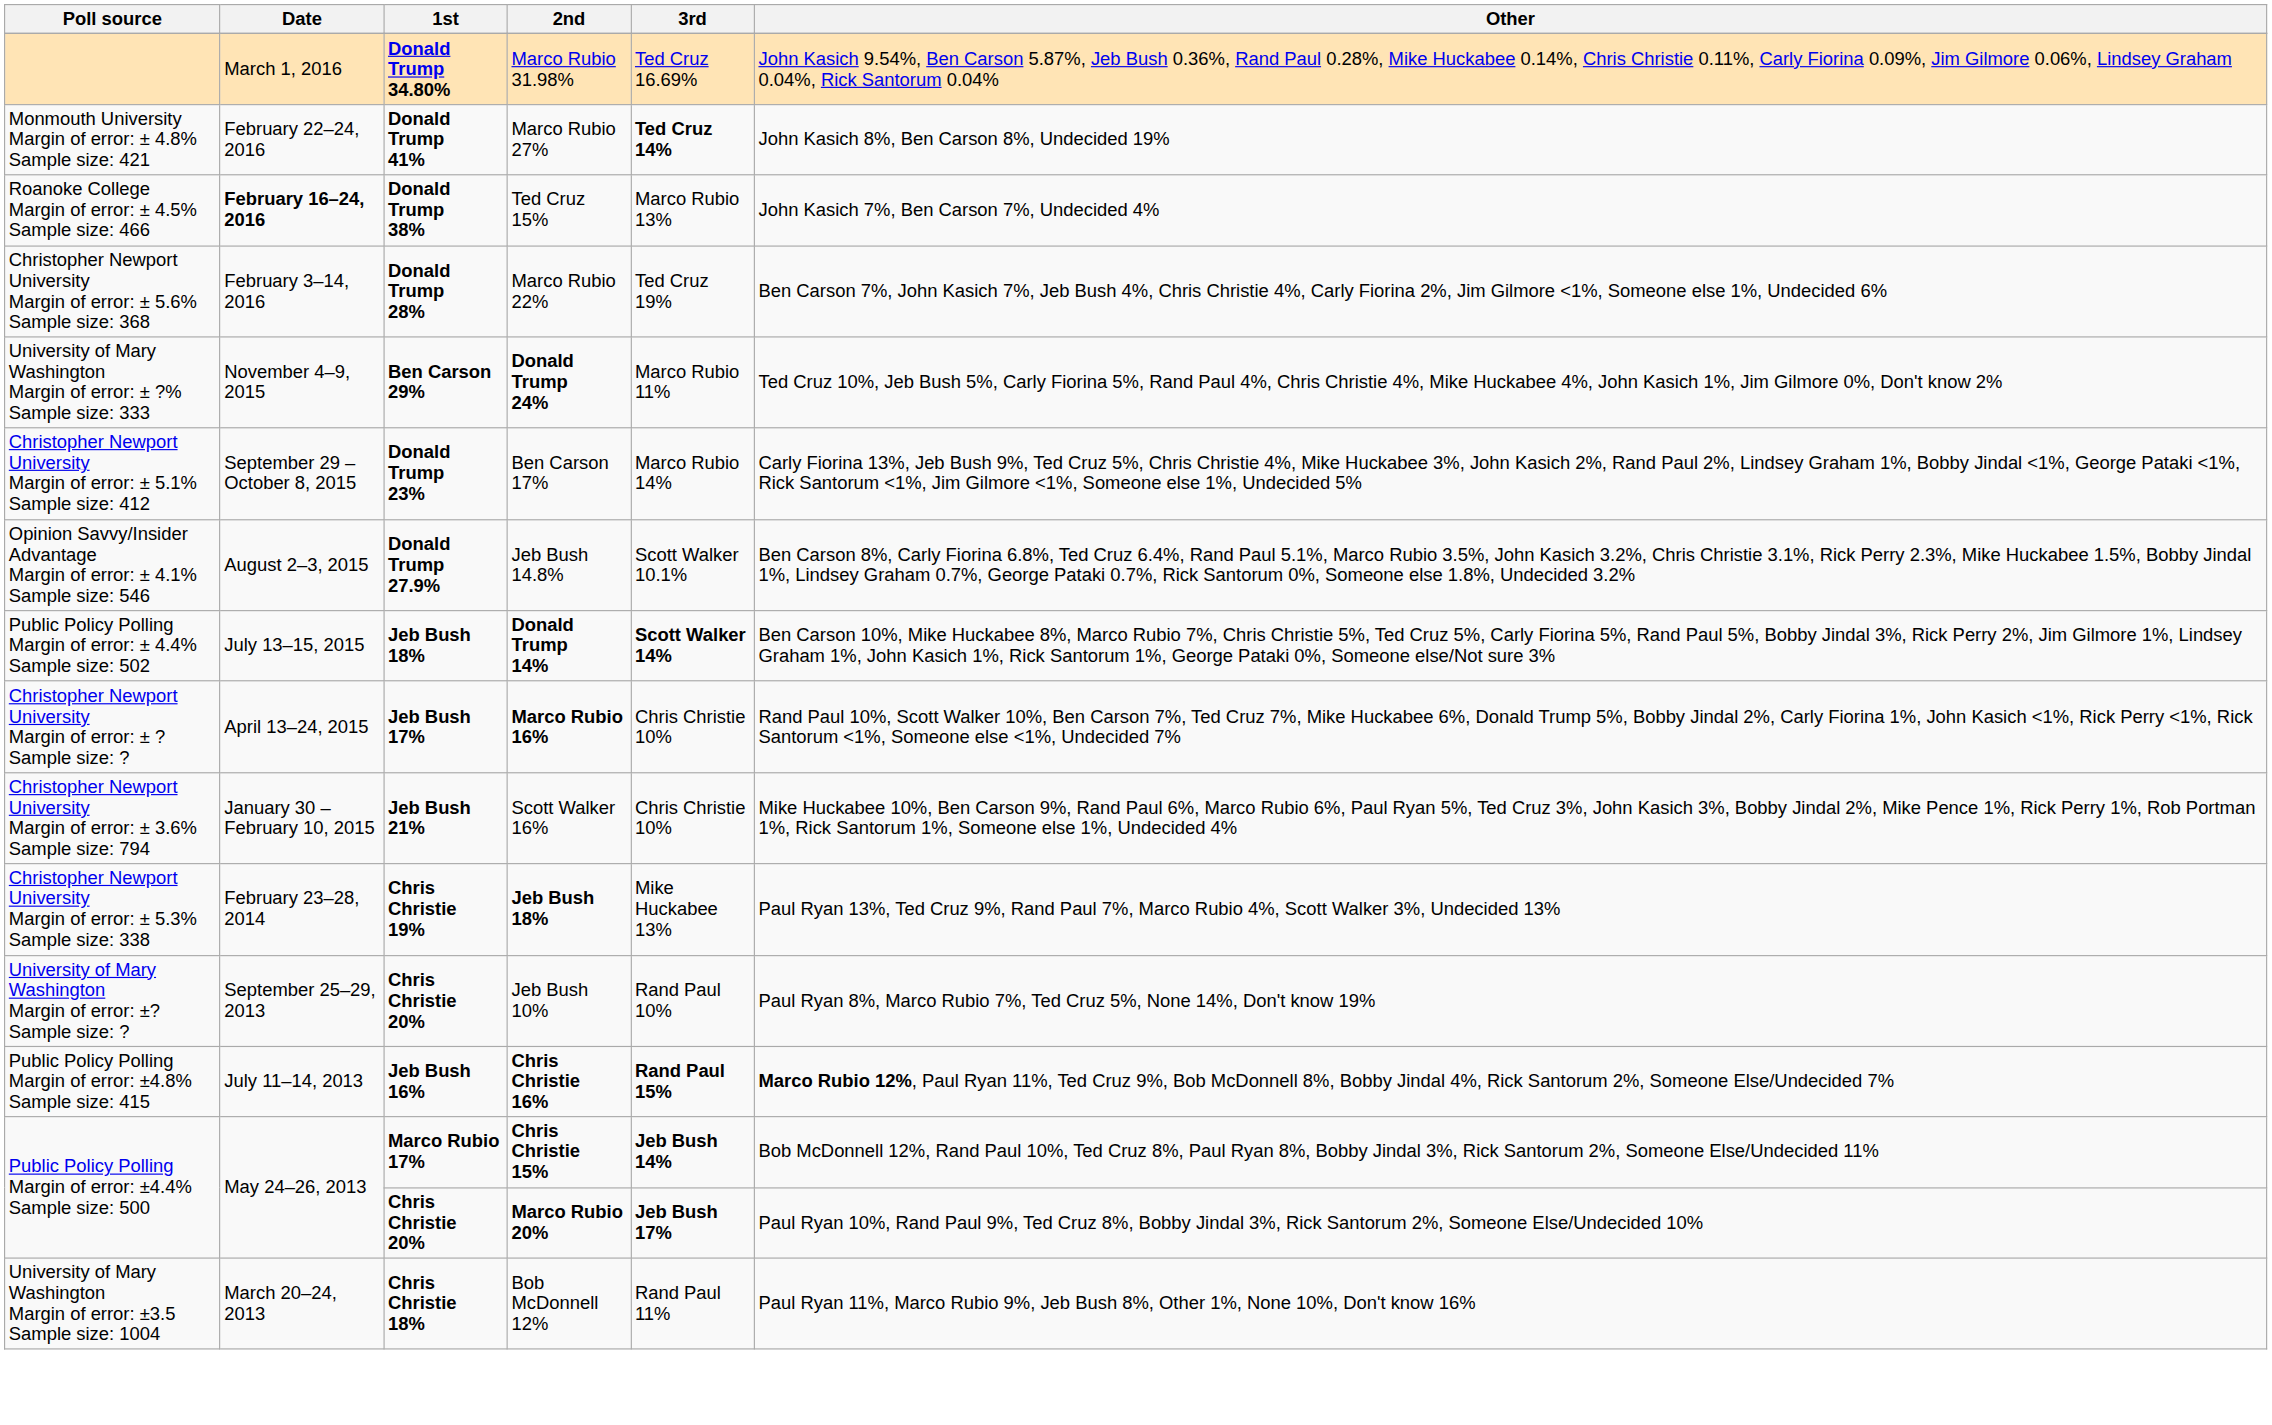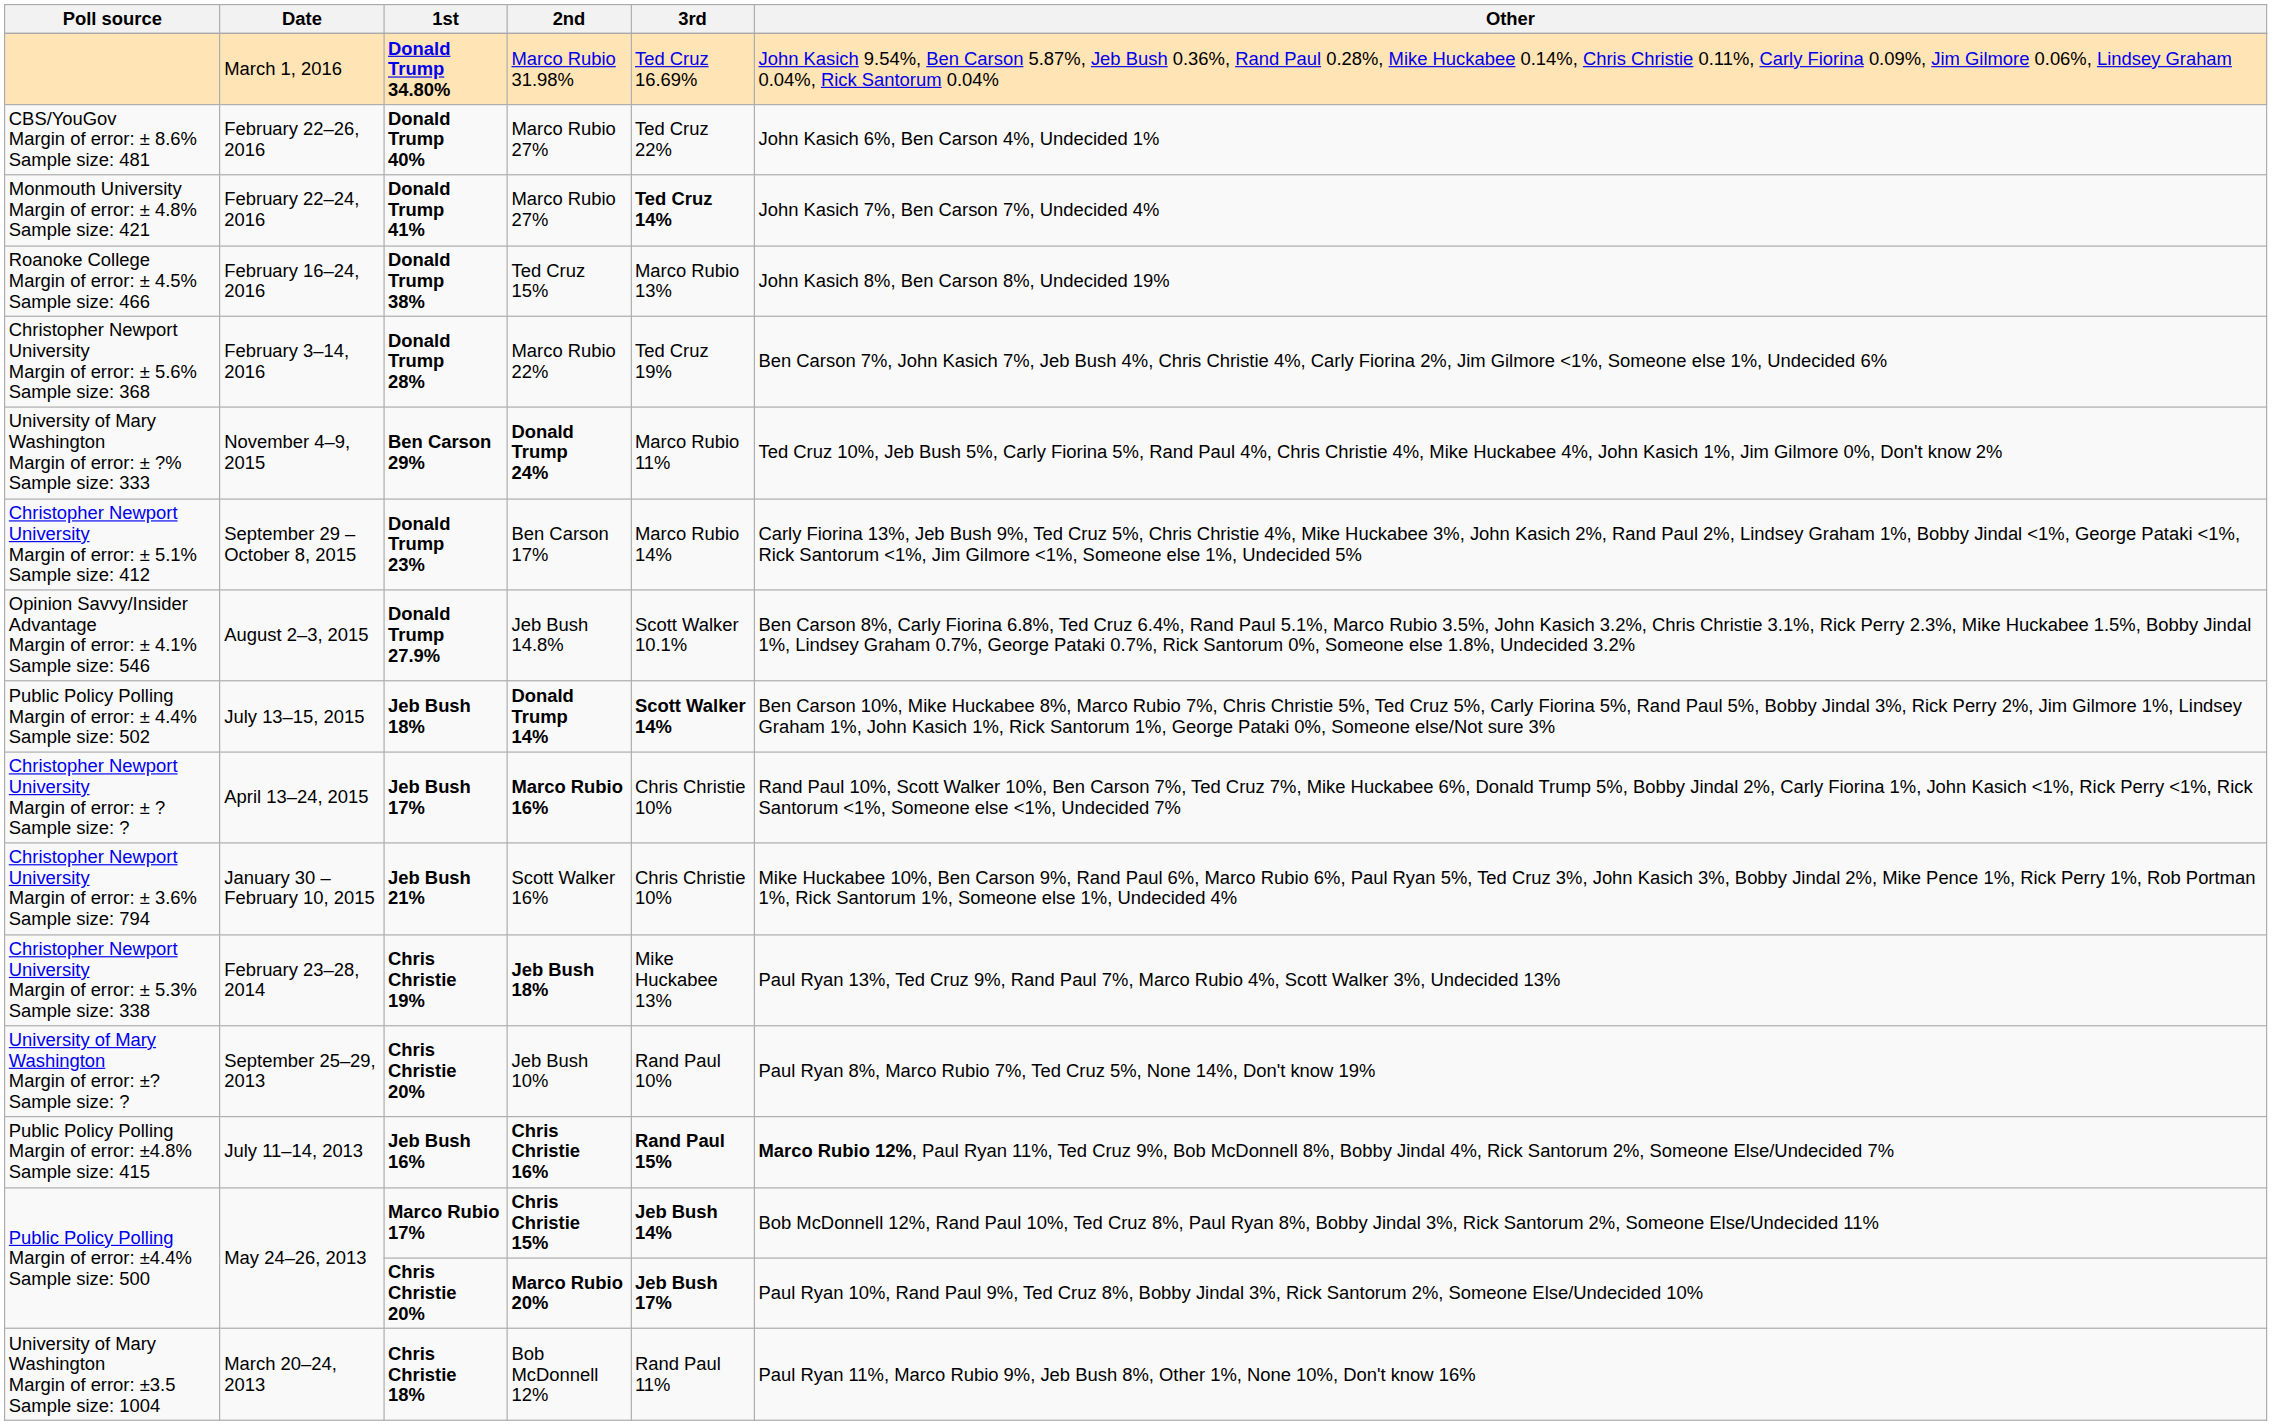+ row: (103, 139)
(964, 139) John Kasich 8%, Ben Carson 8%, Undecided 19% -> (959, 210) John Kasich 7%, Ben Carson 7%, Undecided 4%
(294, 210) bold -> (292, 280) normal
(959, 210) John Kasich 7%, Ben Carson 7%, Undecided 4% -> (964, 280) John Kasich 8%, Ben Carson 8%, Undecided 19%
